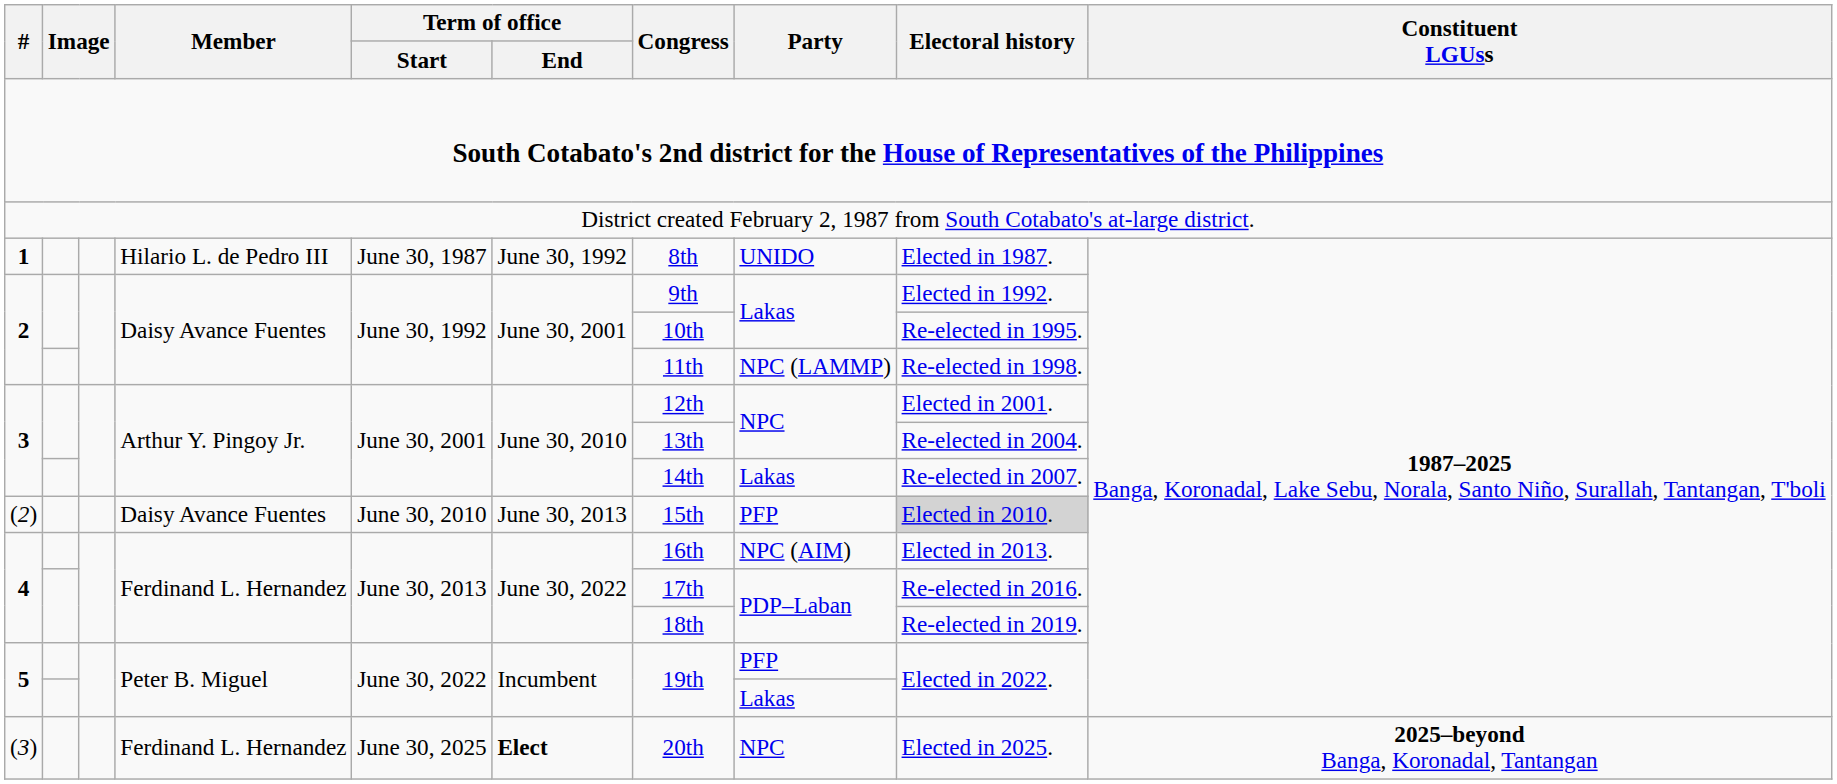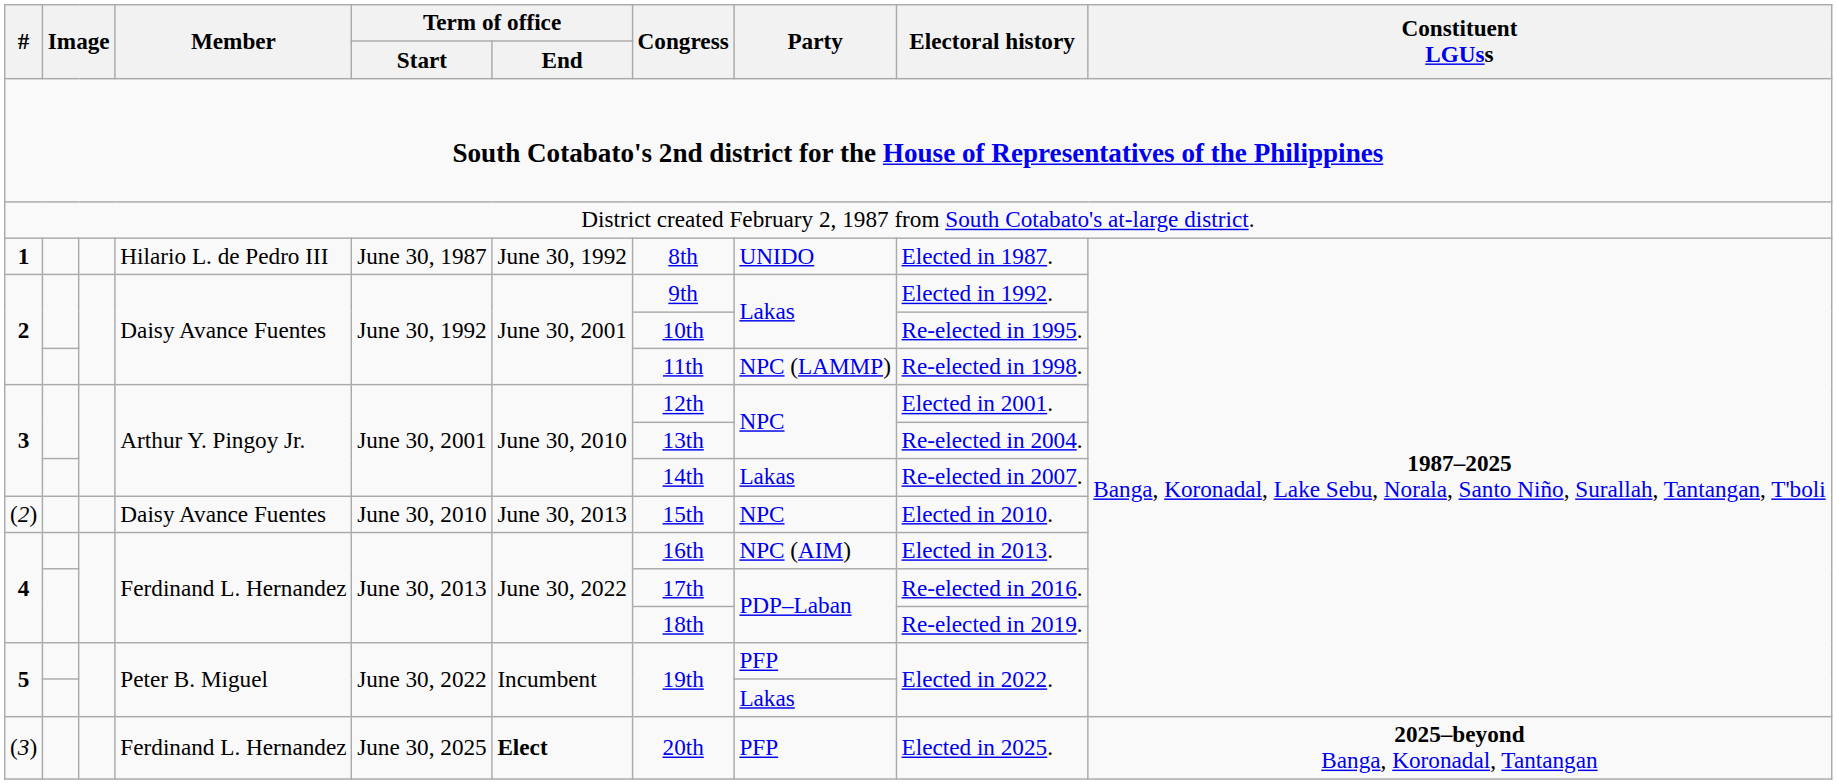(759, 513) PFP -> (762, 513) NPC
(977, 513) lightgrey background -> (977, 513) no background
(762, 747) NPC -> (759, 747) PFP
